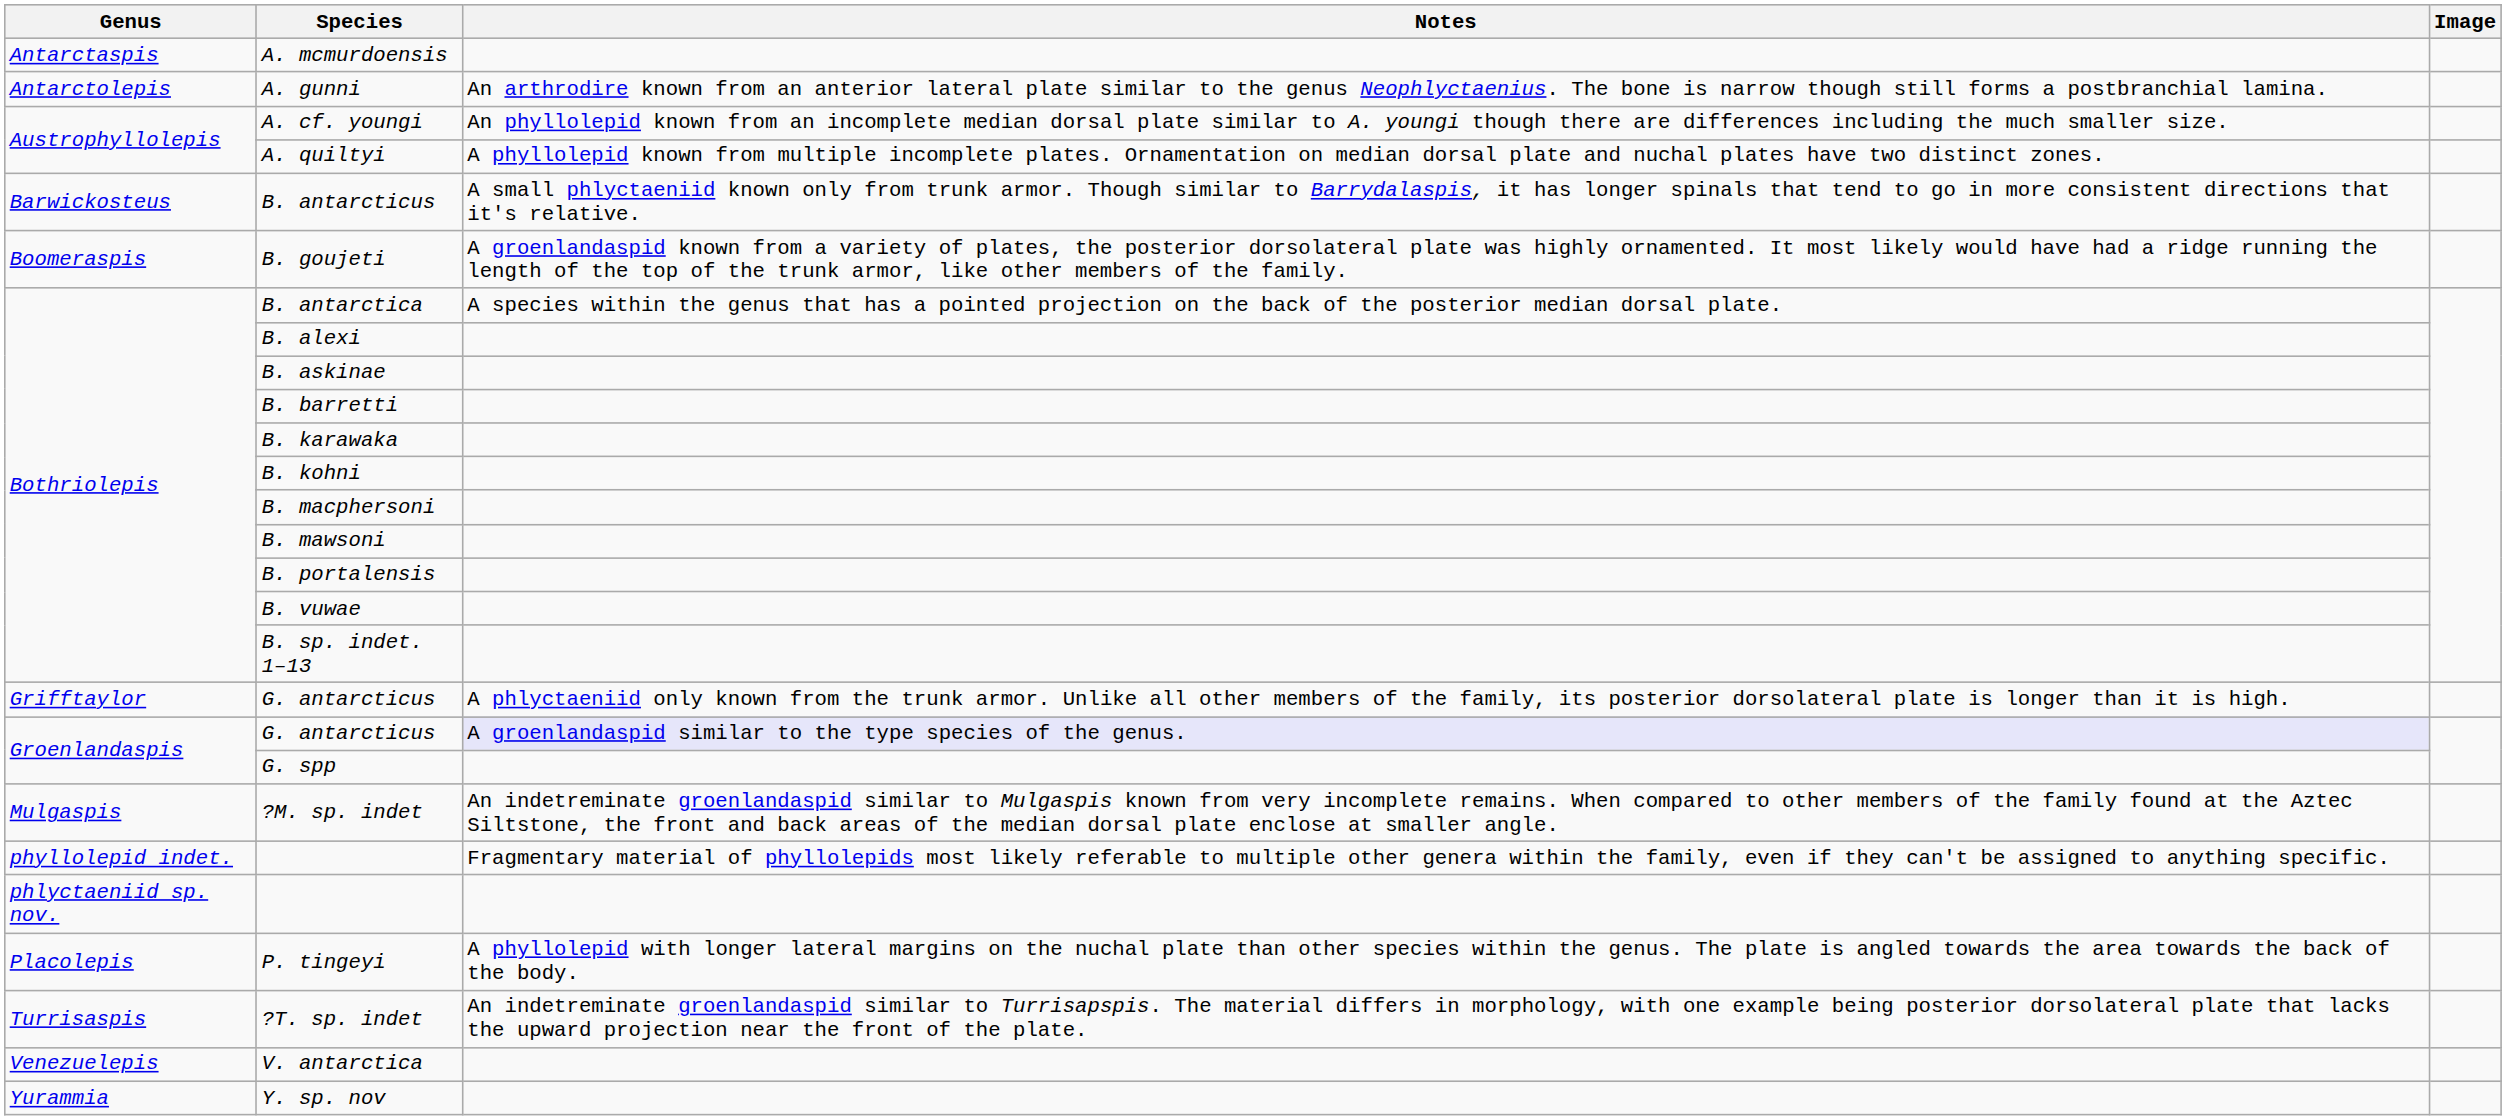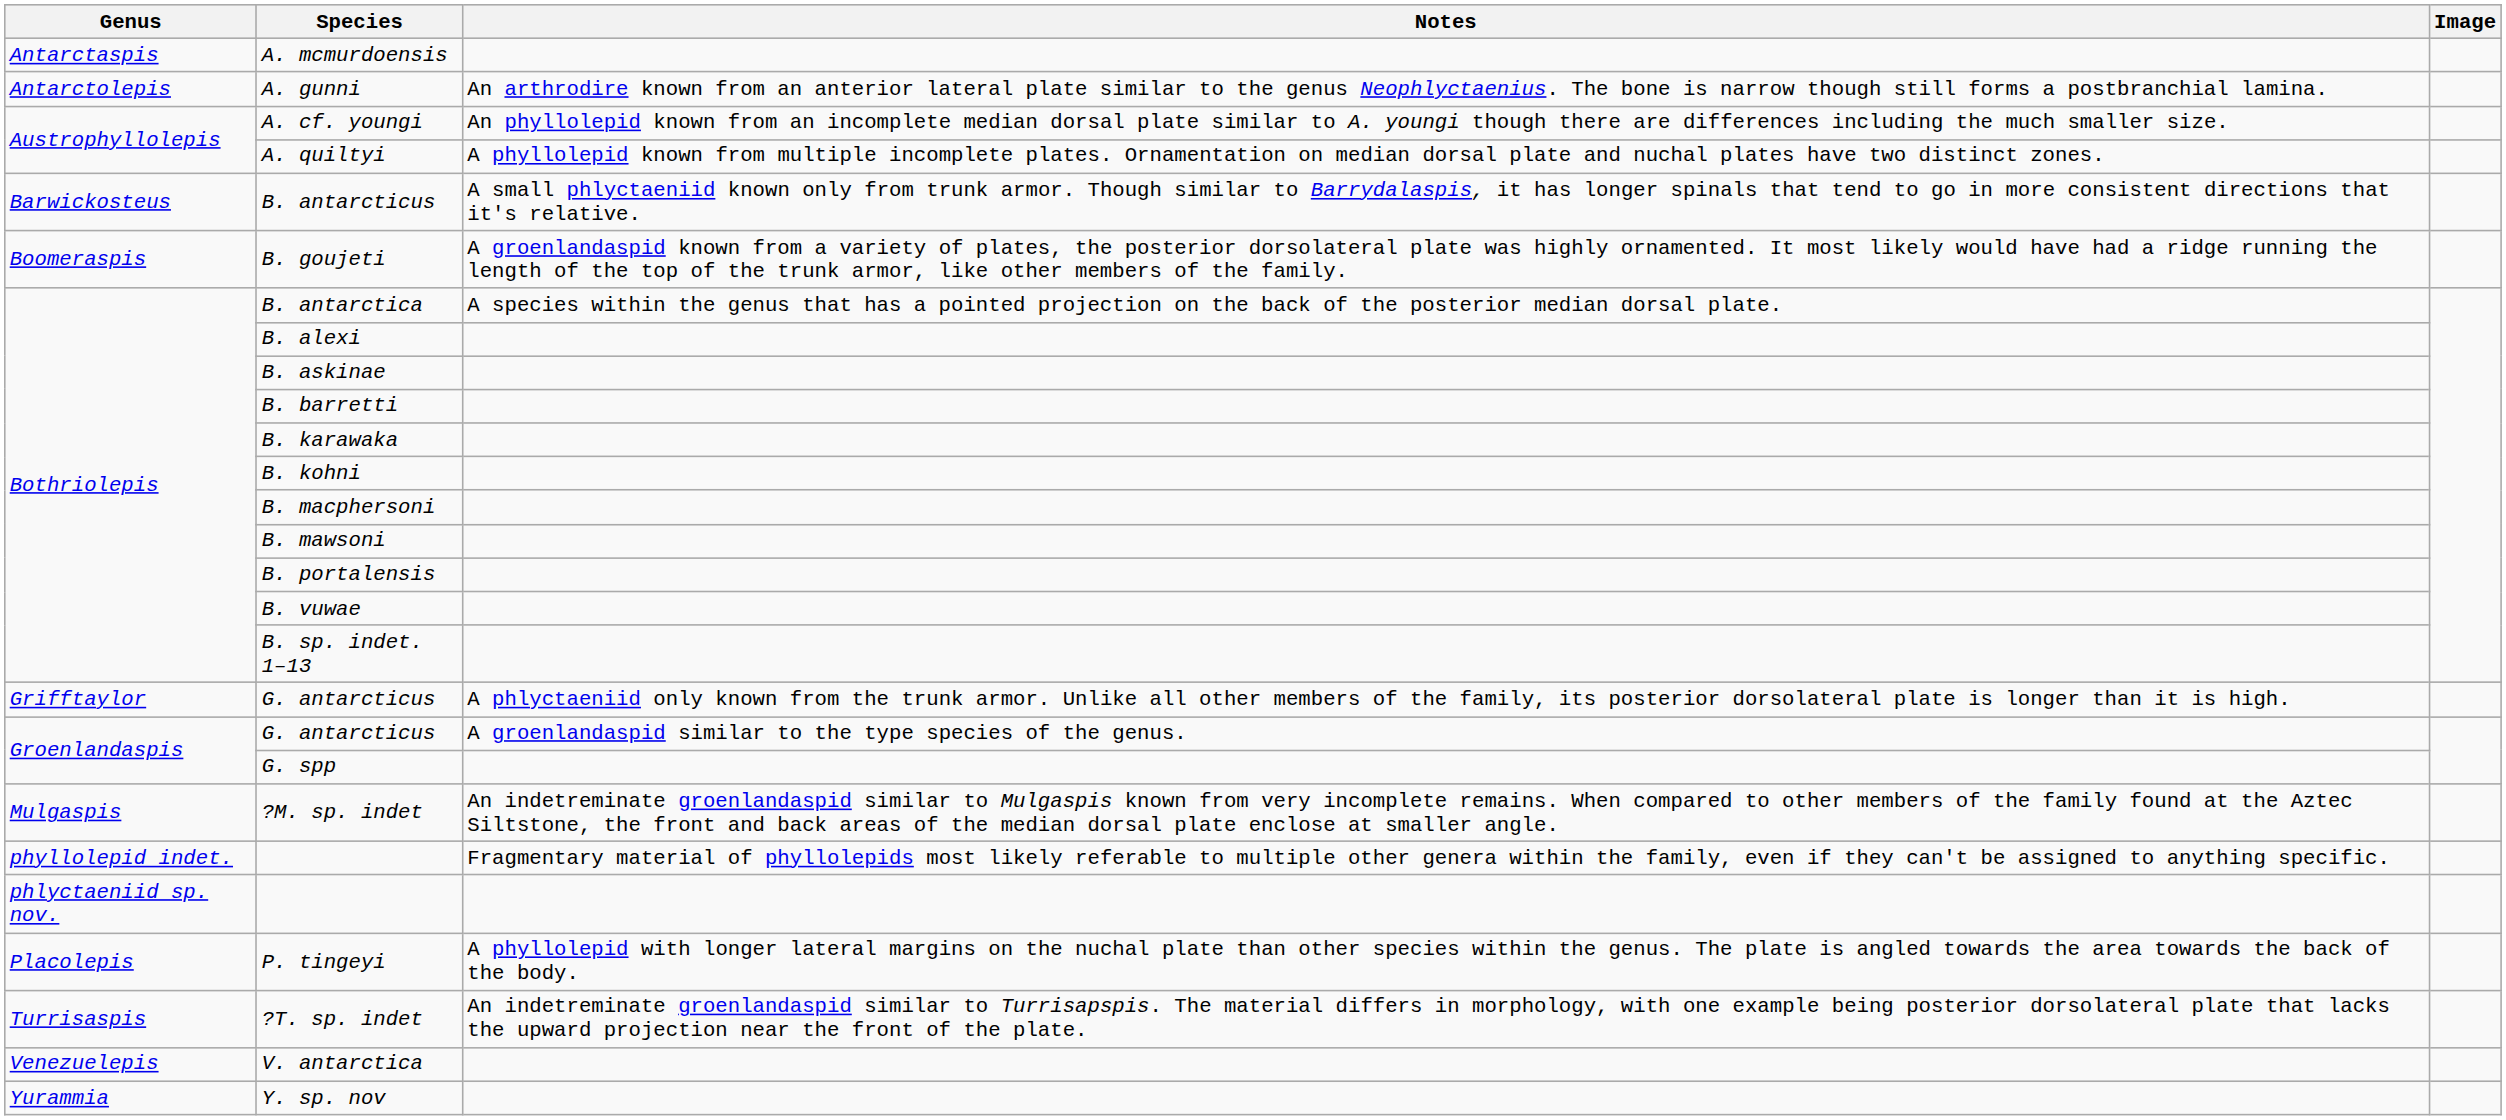(827, 733) lavender background -> (827, 733) no background
